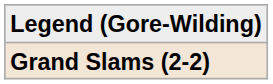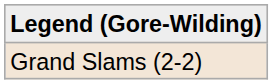(110, 61) bold -> (106, 61) normal
